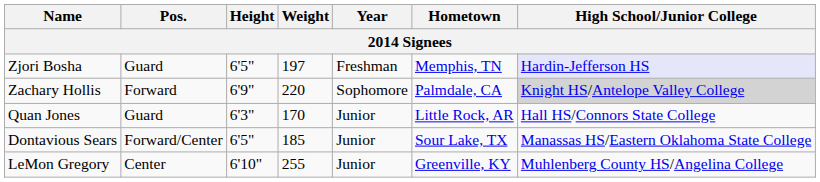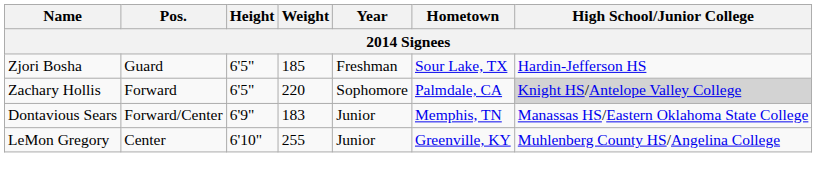(293, 66) 197 -> (293, 66) 185
(458, 66) Memphis, TN -> (461, 66) Sour Lake, TX
(585, 66) lavender background -> (582, 66) no background
(242, 90) 6'9" -> (242, 90) 6'5"
- row: (44, 115)
(242, 139) 6'5" -> (242, 115) 6'9"
(293, 139) 185 -> (293, 115) 183
(461, 139) Sour Lake, TX -> (458, 115) Memphis, TN
